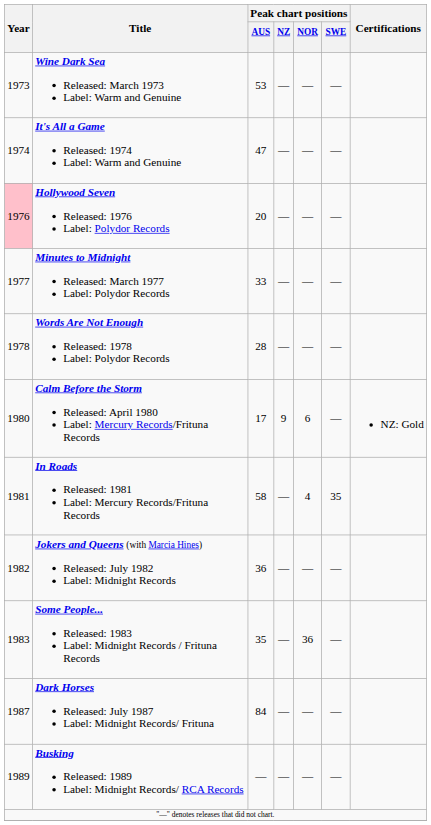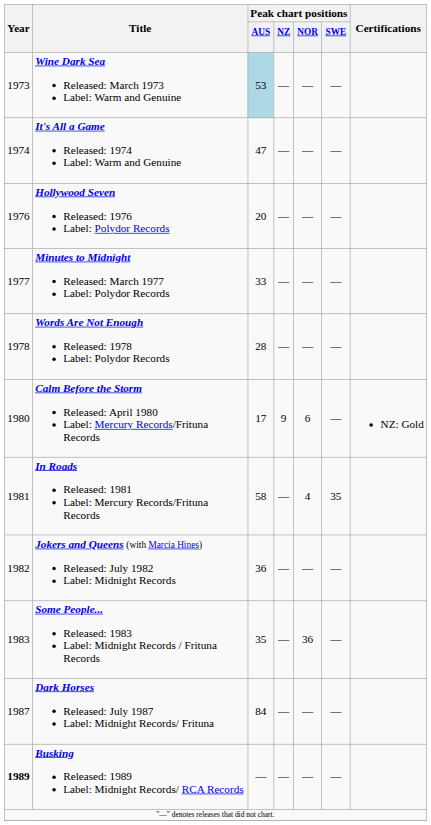(261, 85) no background -> (261, 85) lightblue background
(18, 216) pink background -> (18, 216) no background
(18, 776) normal -> (18, 776) bold
